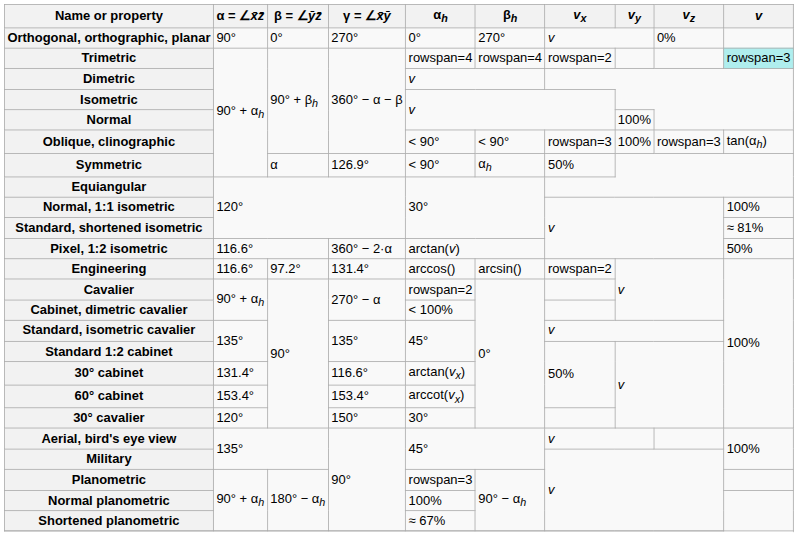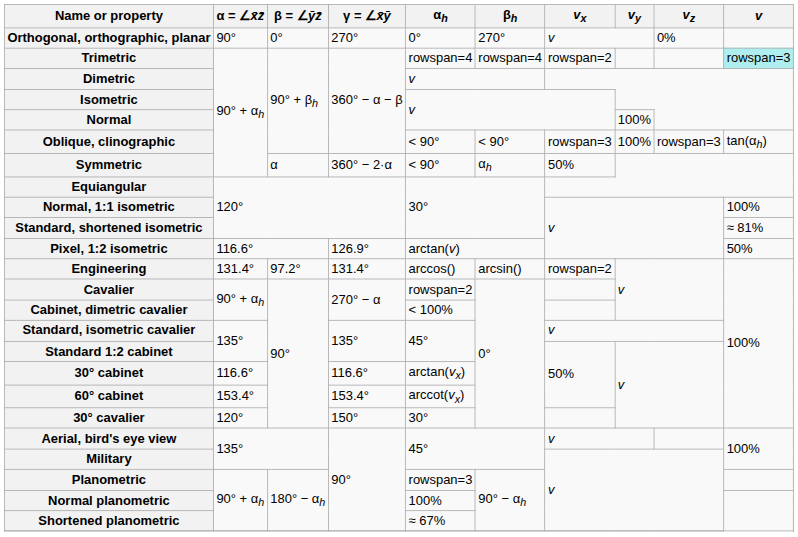(350, 165) 126.9° -> (362, 165) 360° − 2·α
(362, 248) 360° − 2·α -> (350, 248) 126.9°
(235, 269) 116.6° -> (235, 269) 131.4°
(235, 373) 131.4° -> (235, 373) 116.6°
